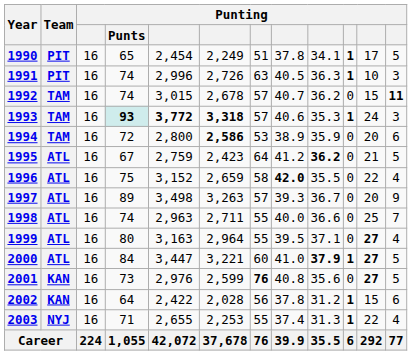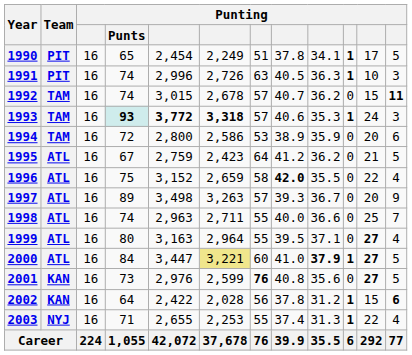(225, 137) bold -> (225, 137) normal
(326, 157) bold -> (326, 157) normal
(225, 259) no background -> (225, 259) khaki background
(396, 299) normal -> (396, 299) bold
